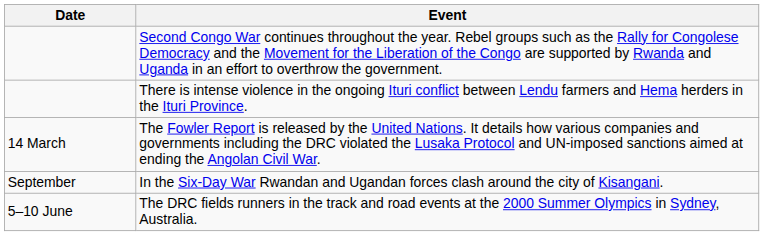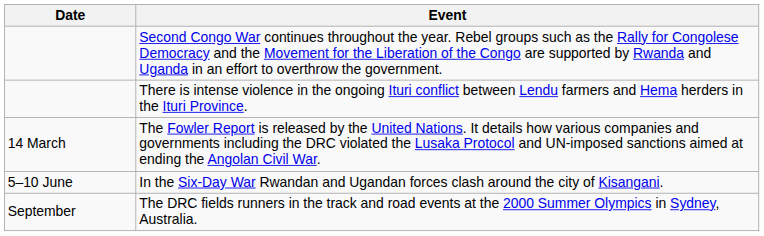(42, 182) September -> (40, 182) 5–10 June
(40, 212) 5–10 June -> (42, 212) September
